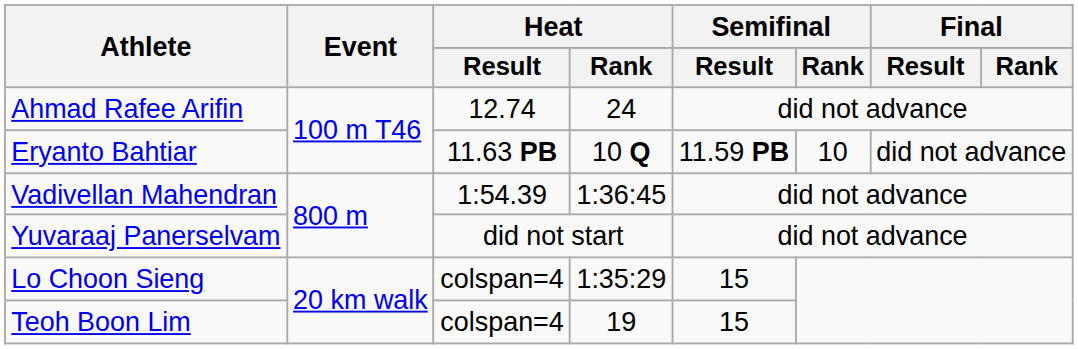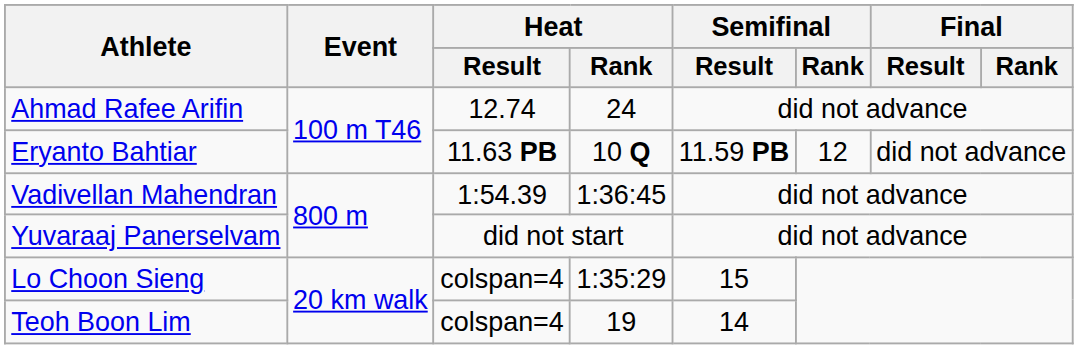(833, 152) 10 -> (833, 152) 12
(734, 322) 15 -> (734, 322) 14
